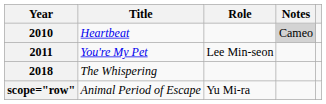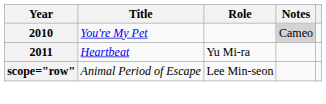(105, 33) Heartbeat -> (114, 33) You're My Pet
(114, 52) You're My Pet -> (105, 52) Heartbeat
(240, 52) Lee Min-seon -> (228, 52) Yu Mi-ra
- row: (41, 71)
(228, 90) Yu Mi-ra -> (240, 71) Lee Min-seon
